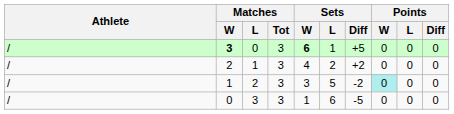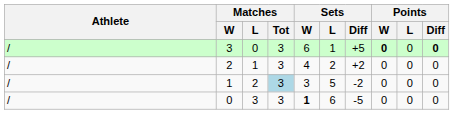(229, 48) bold -> (229, 48) normal
(307, 48) bold -> (307, 48) normal
(384, 48) normal -> (384, 48) bold
(436, 48) normal -> (436, 48) bold
(281, 83) no background -> (281, 83) lightblue background
(384, 83) paleturquoise background -> (384, 83) no background
(307, 100) normal -> (307, 100) bold
